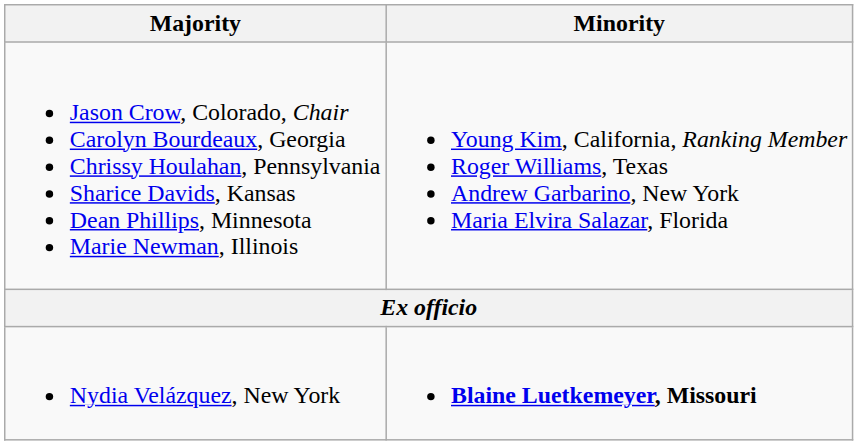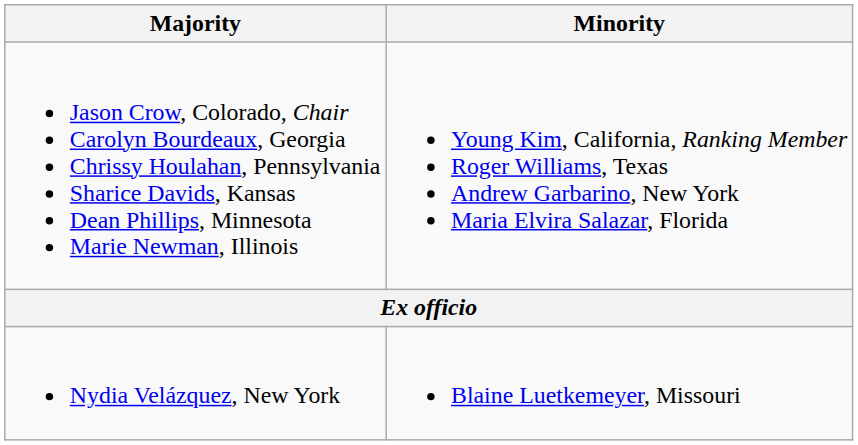(619, 396) bold -> (619, 396) normal
